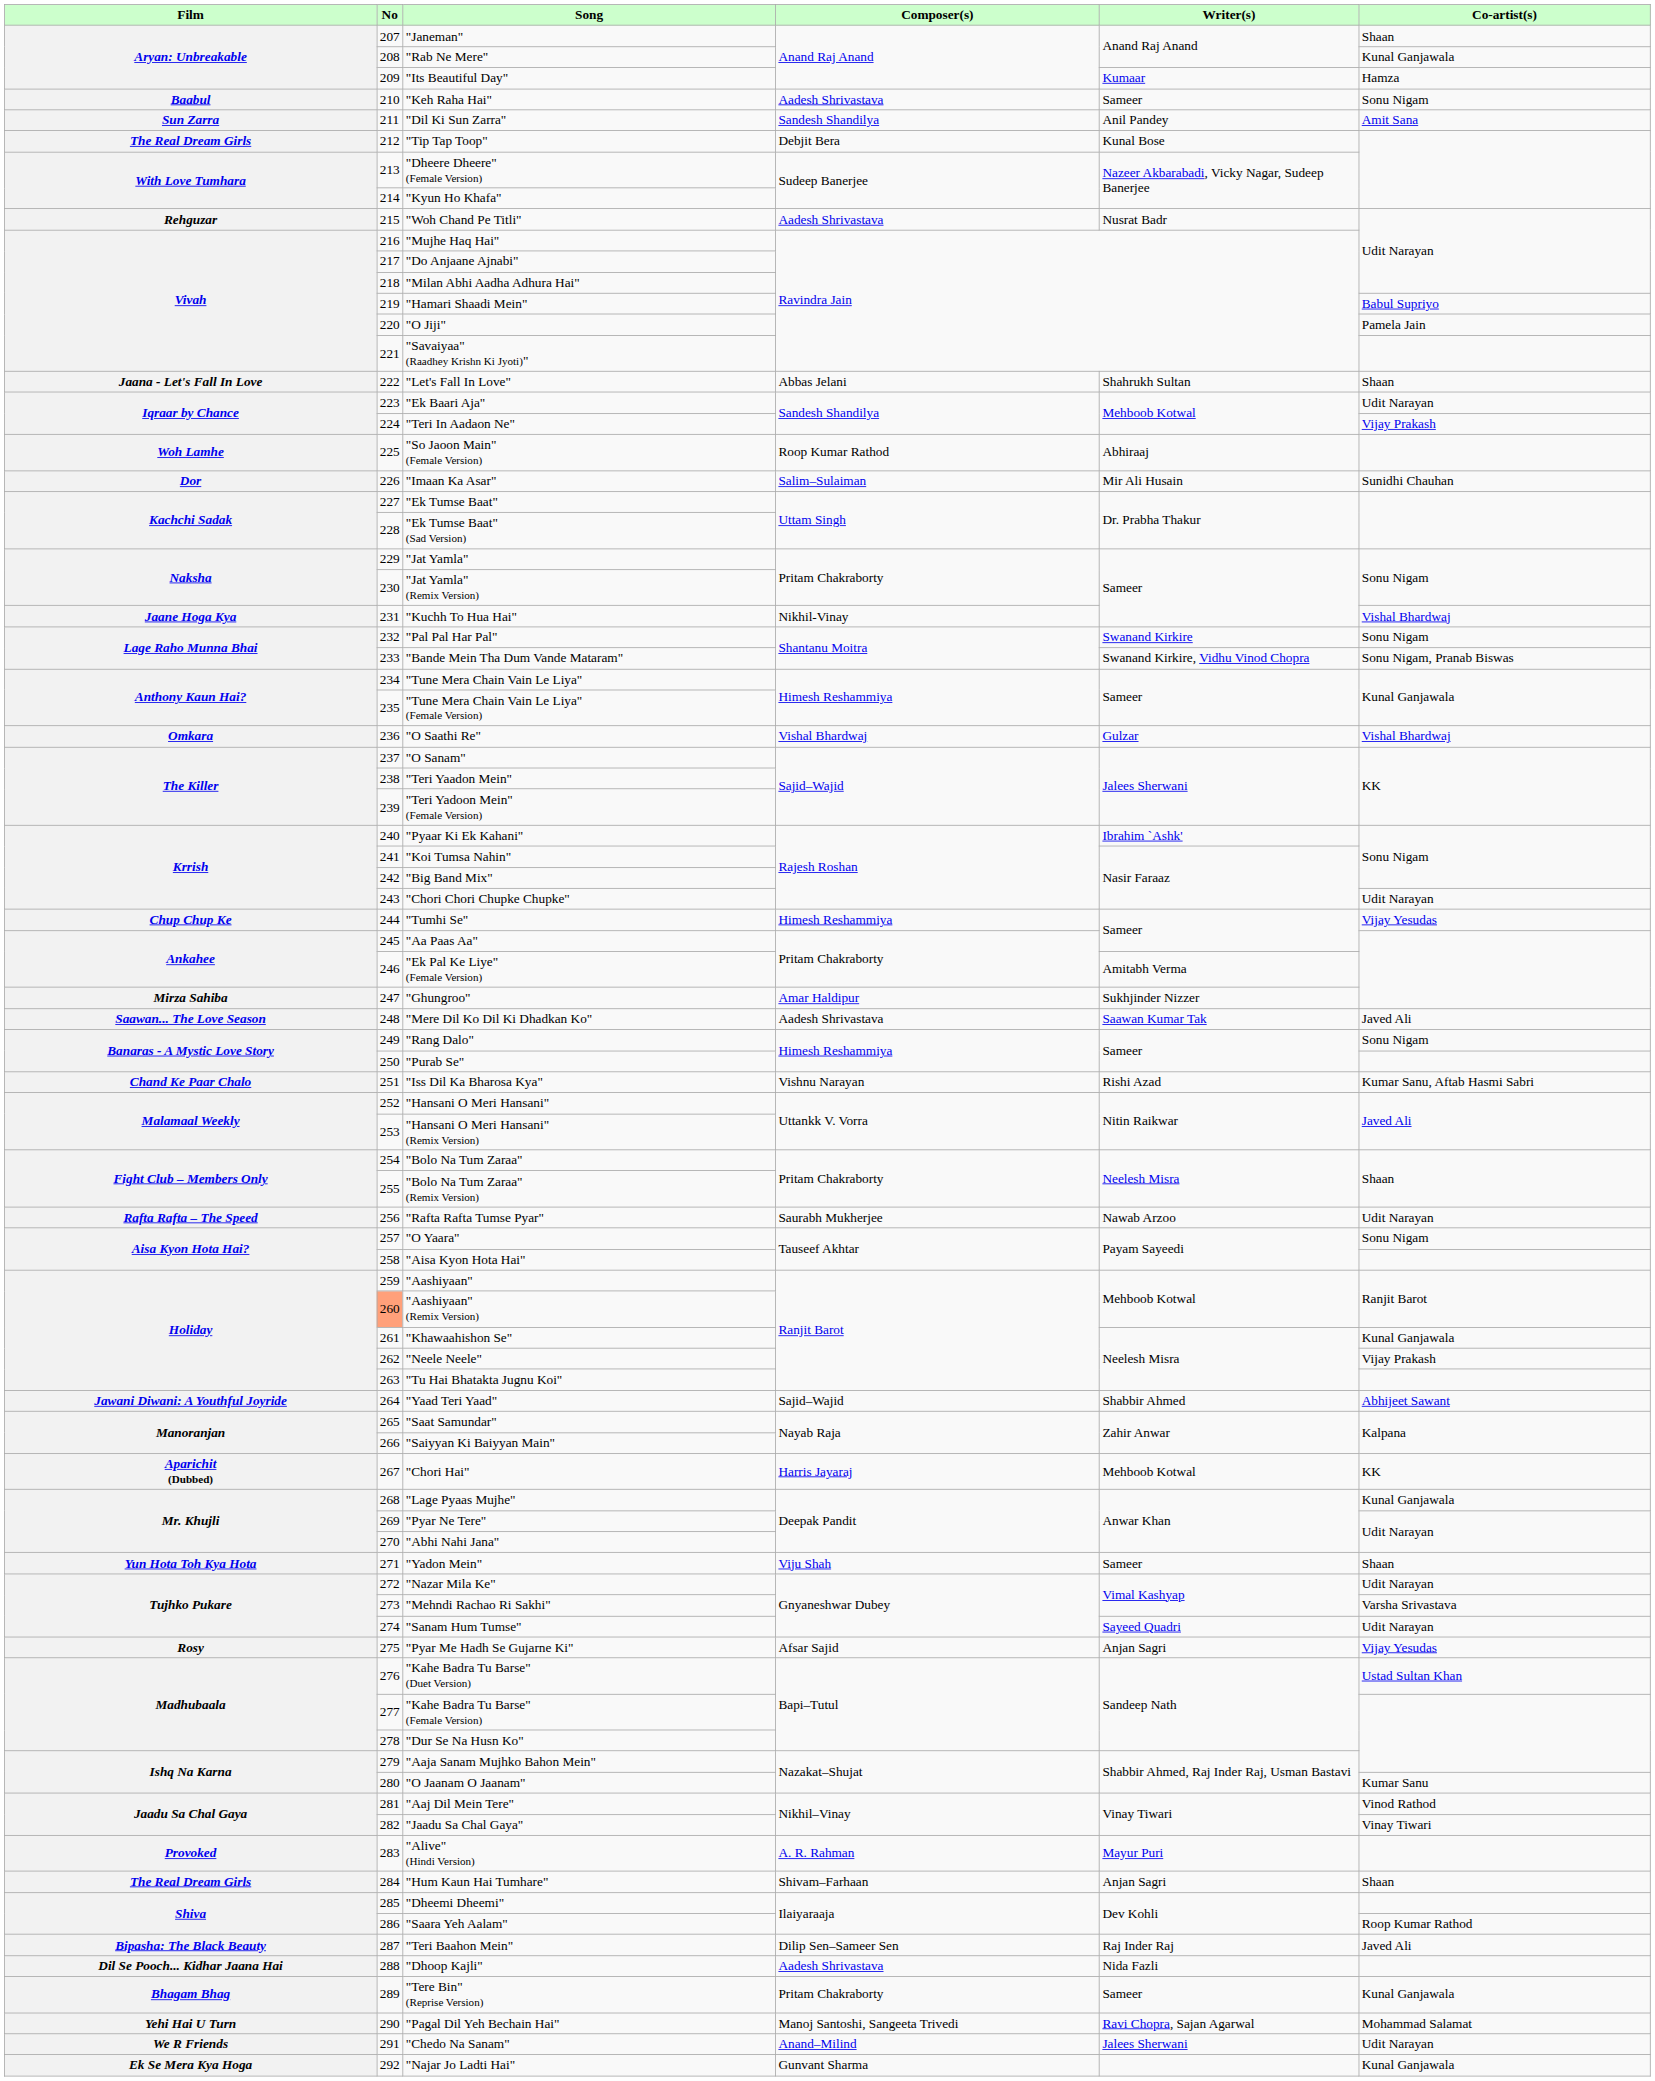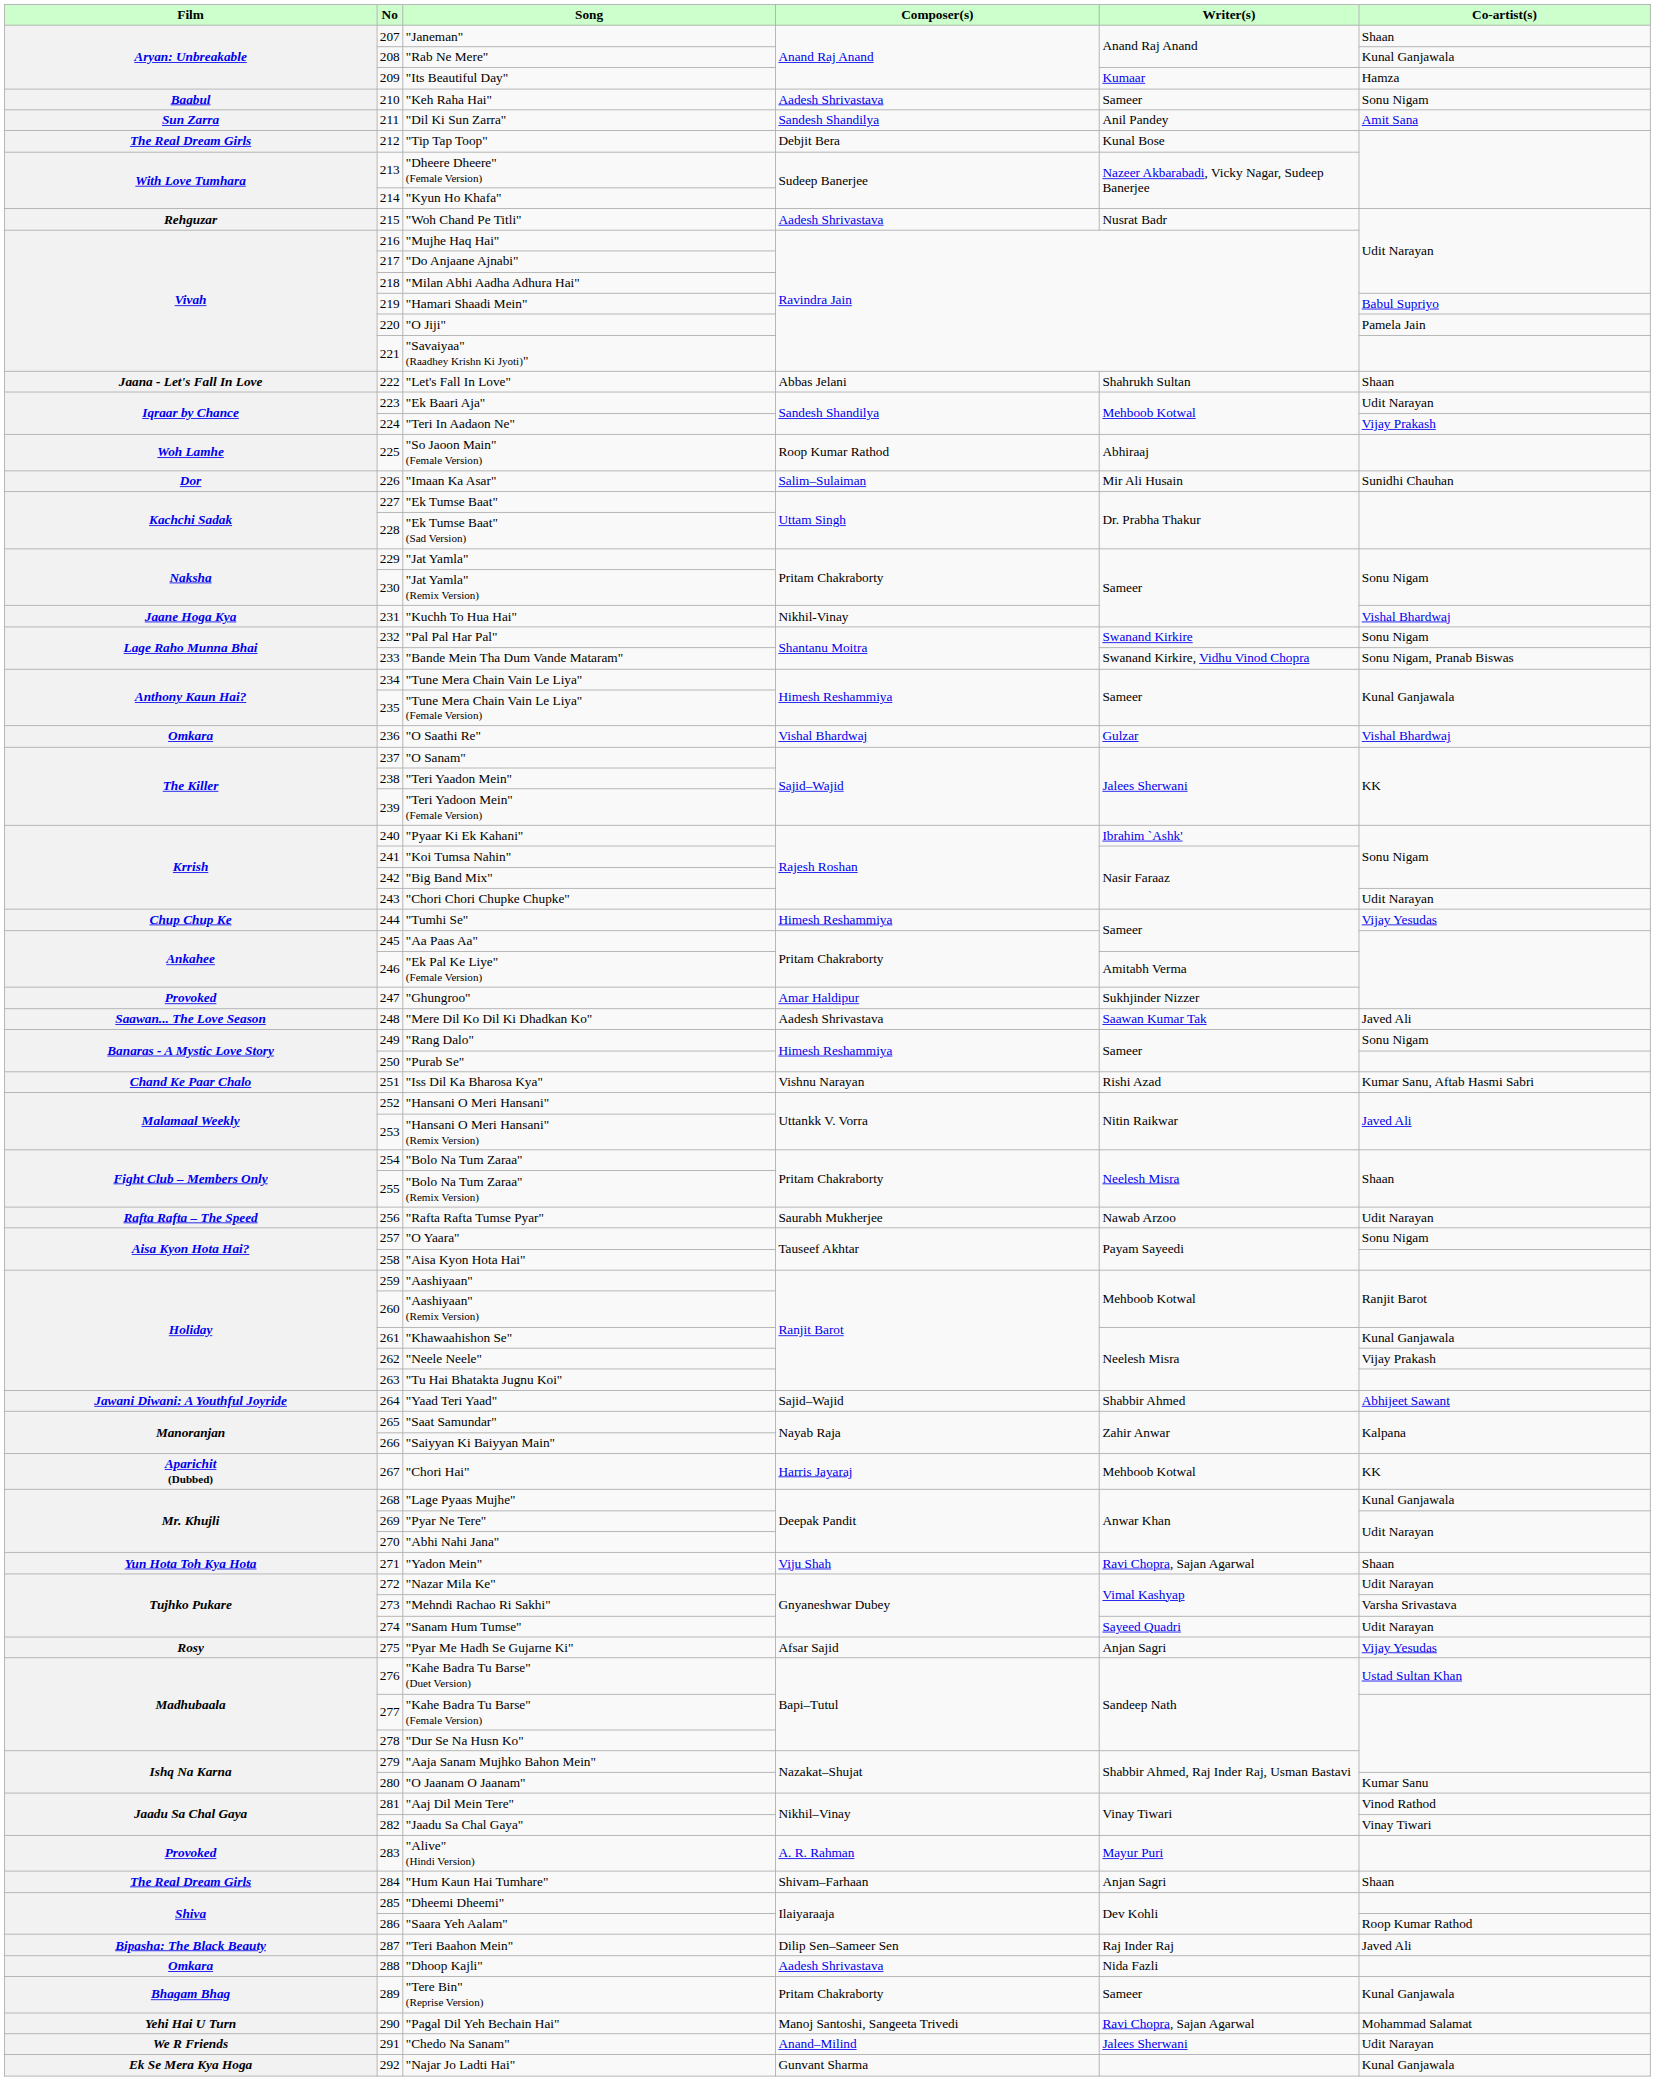(191, 998) Mirza Sahiba -> (191, 998) Provoked
(390, 1309) lightsalmon background -> (390, 1309) no background
(1122, 1563) Sameer -> (1178, 1563) Ravi Chopra, Sajan Agarwal
(191, 1966) Dil Se Pooch... Kidhar Jaana Hai -> (191, 1966) Omkara
